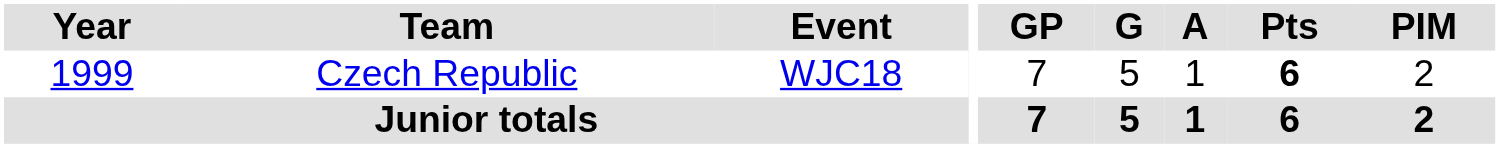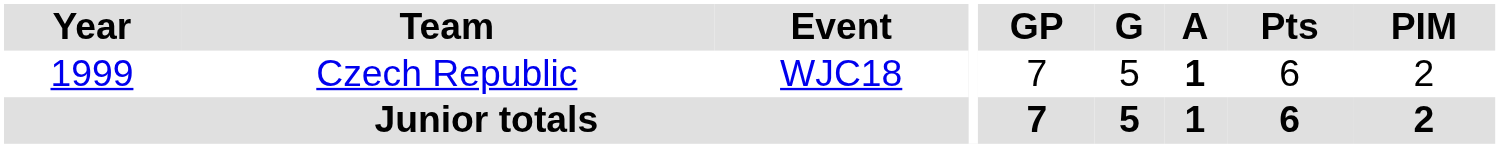(1195, 73) normal -> (1195, 73) bold
(1290, 73) bold -> (1290, 73) normal
